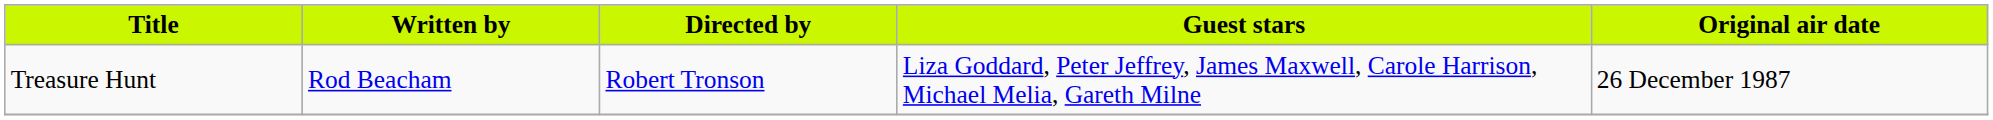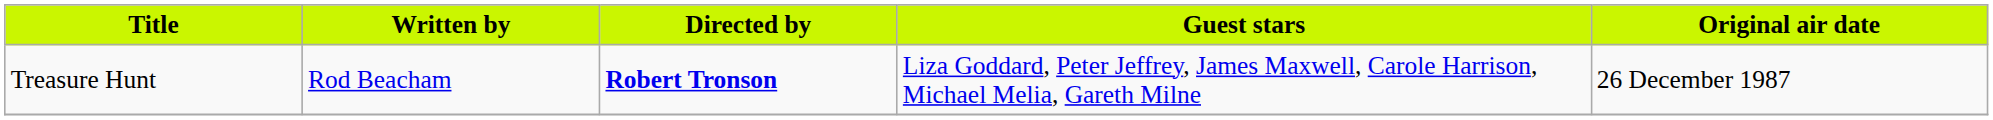(685, 79) normal -> (691, 79) bold
